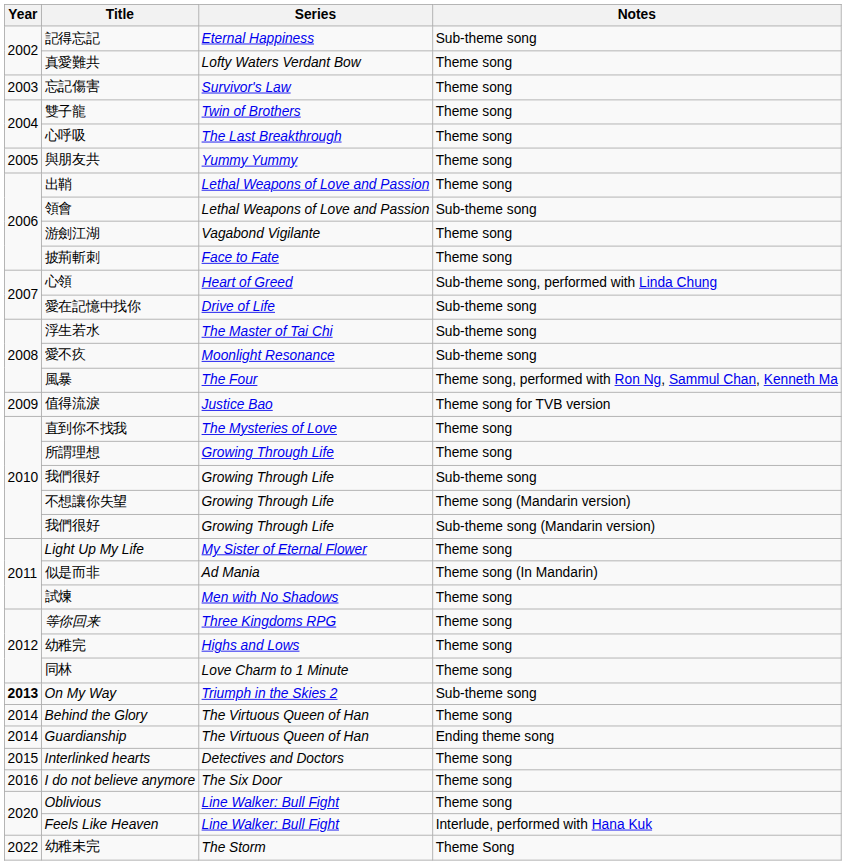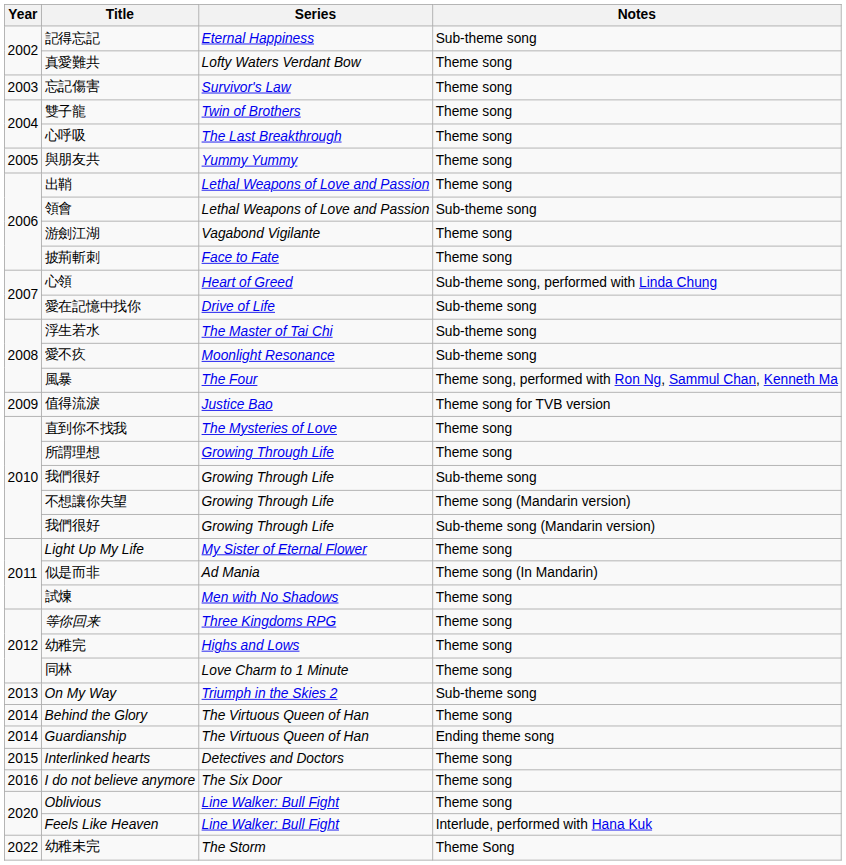(23, 693) bold -> (23, 693) normal
